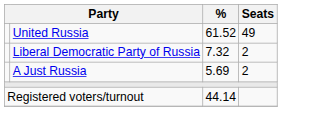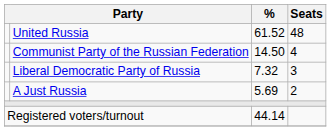(248, 33) 49 -> (297, 33) 48
+ row: (131, 52)
(245, 52) 2 -> (294, 71) 3
